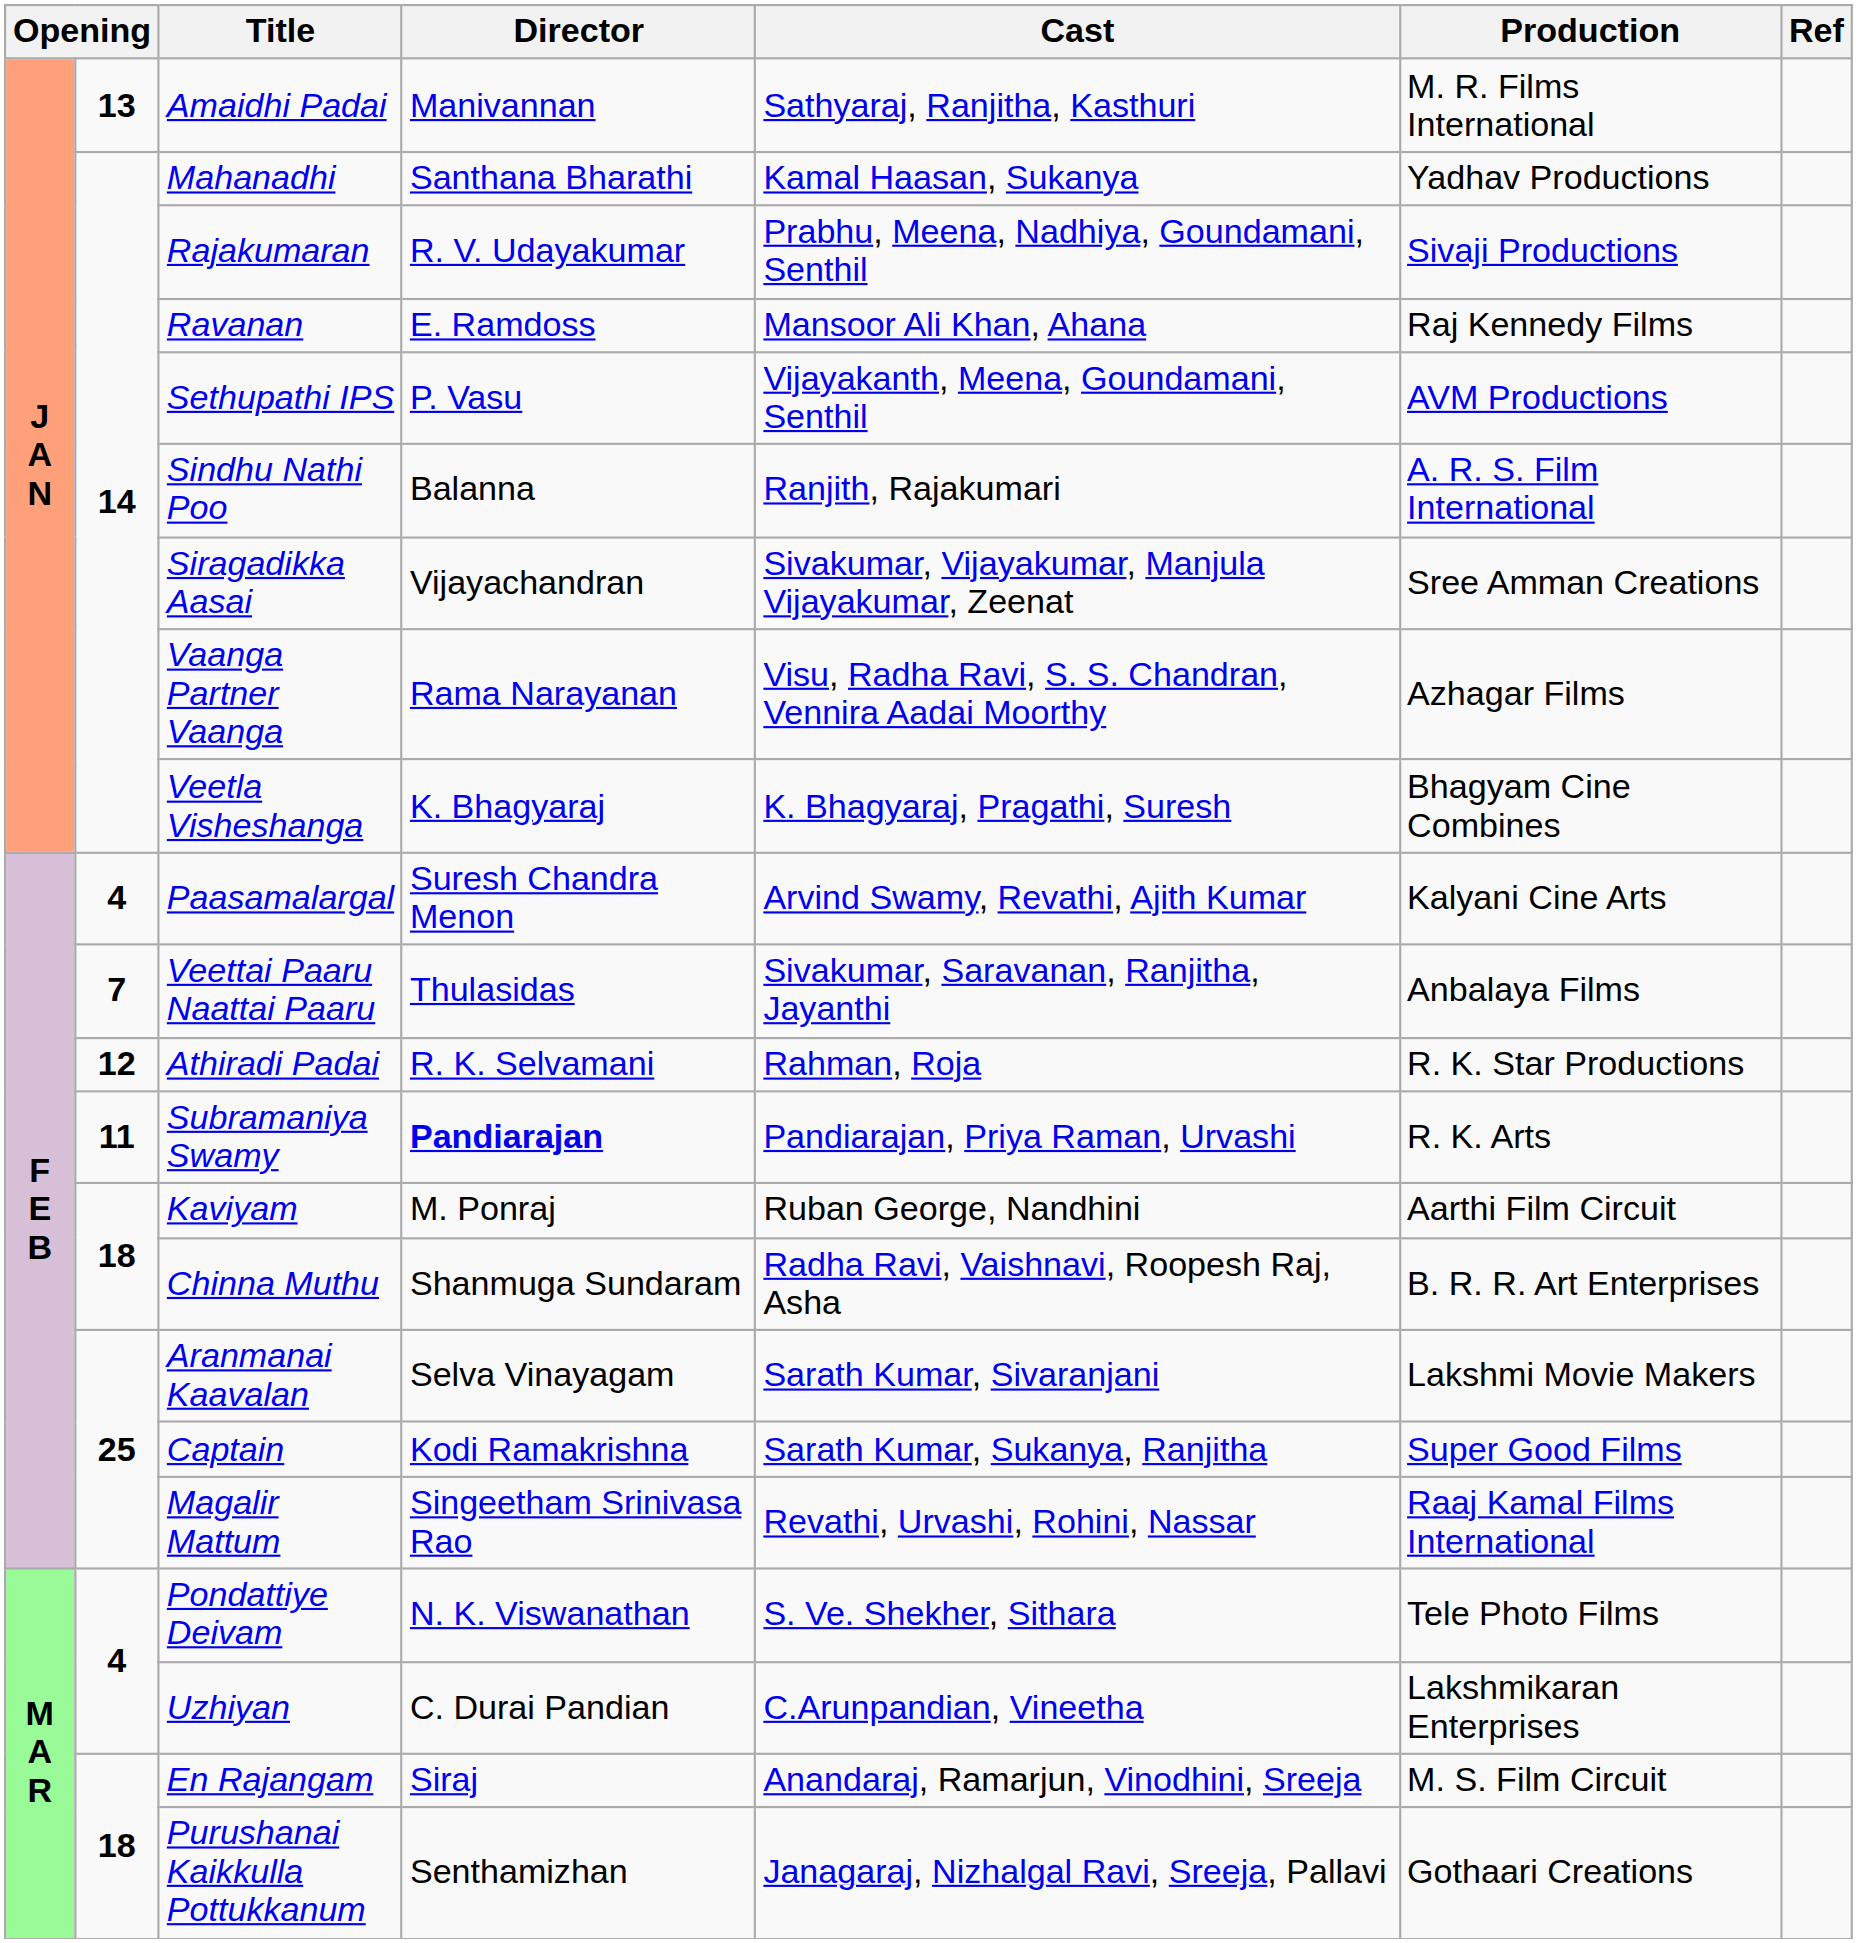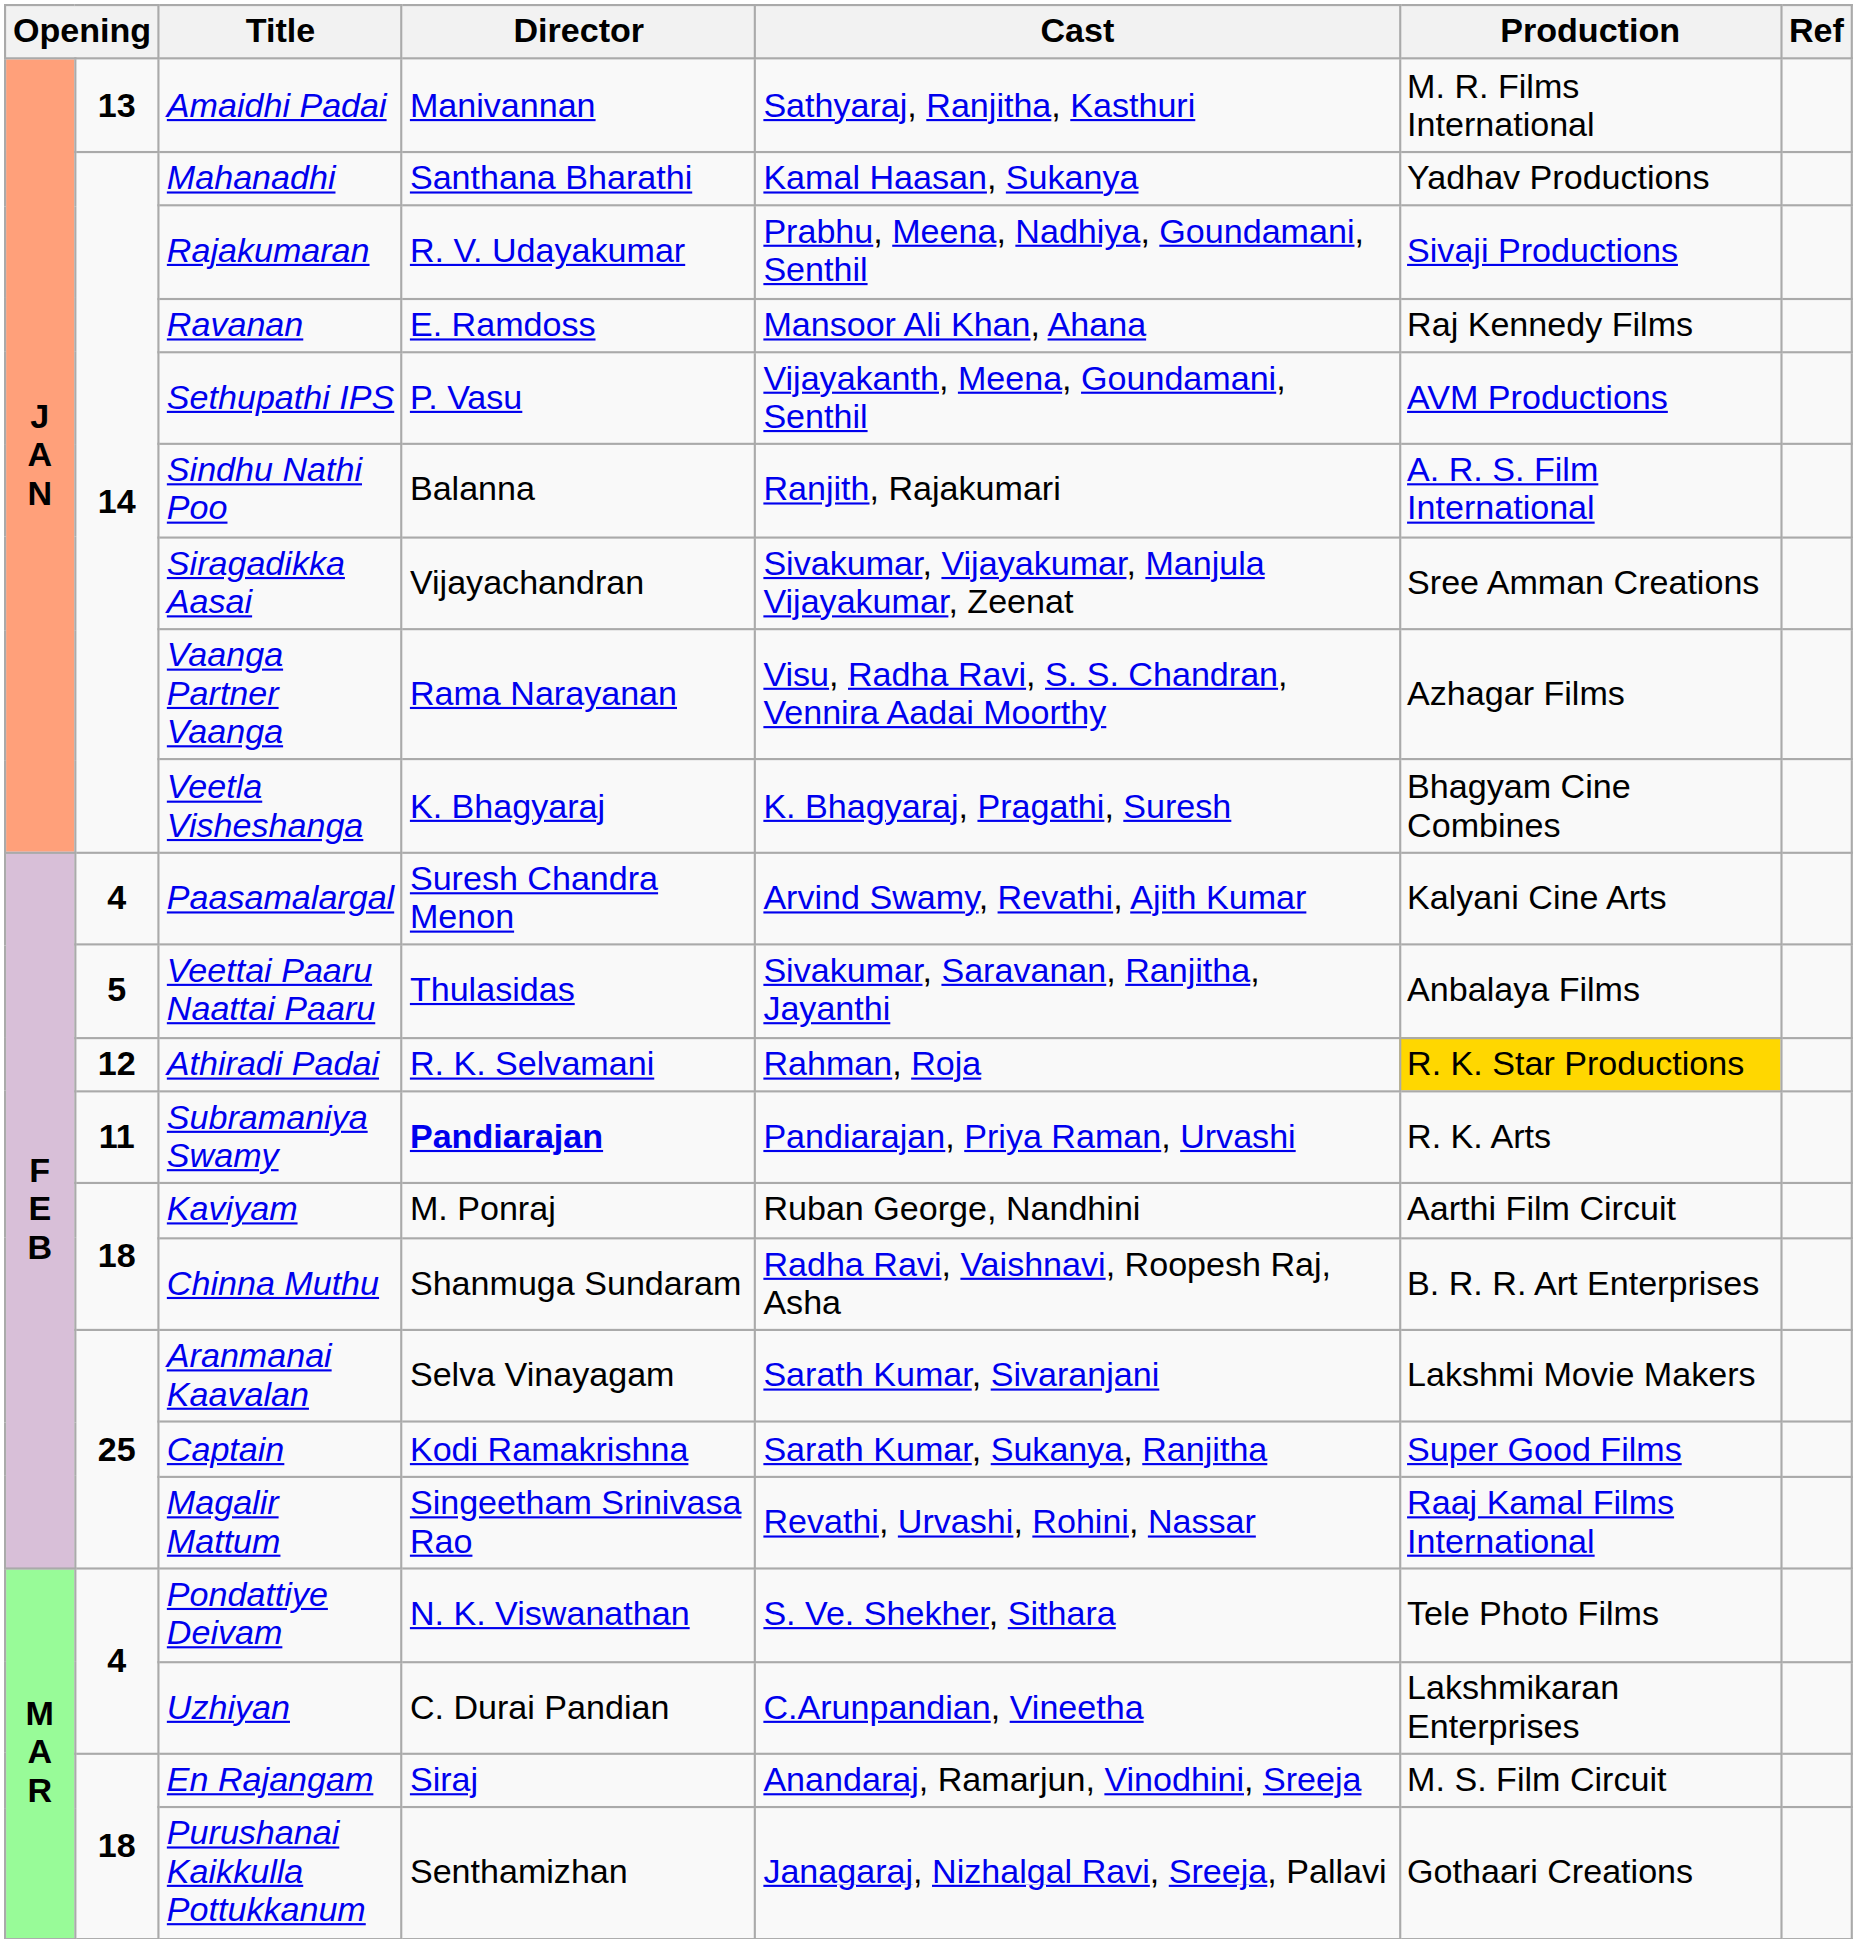(117, 990) 7 -> (117, 990) 5
(1576, 1063) no background -> (1576, 1063) gold background
